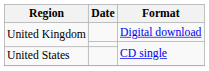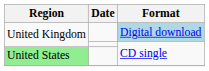(161, 32) no background -> (161, 32) lightblue background
(38, 56) no background -> (38, 56) lightgreen background
